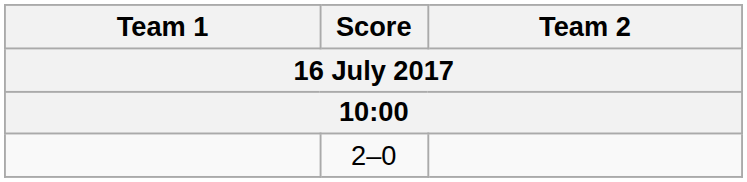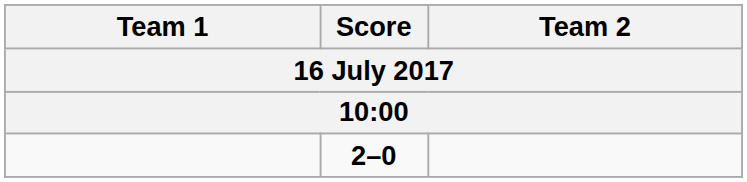(374, 156) normal -> (374, 156) bold
